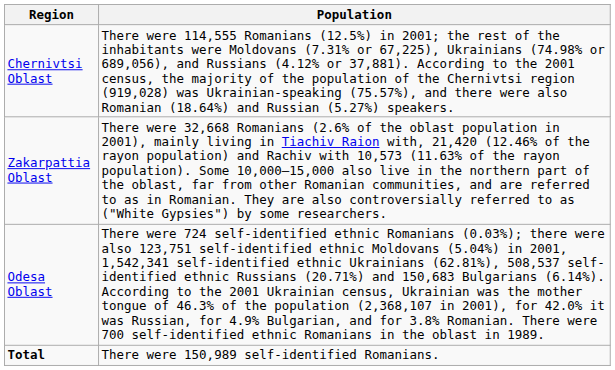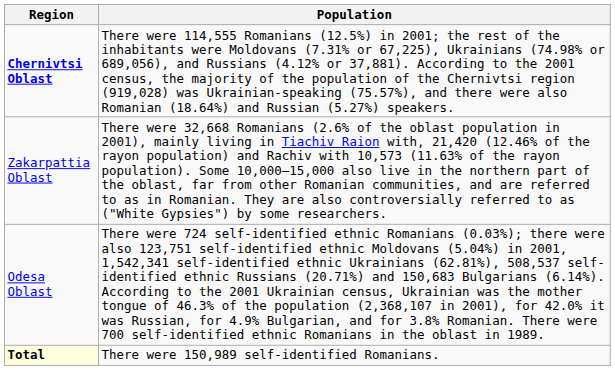(45, 71) normal -> (45, 71) bold
(26, 355) no background -> (26, 355) lightyellow background
